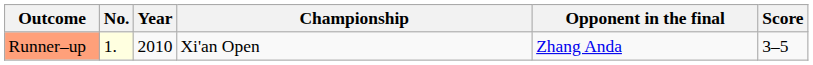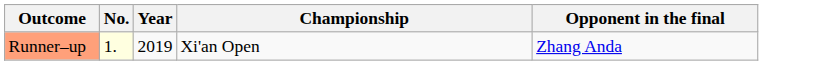- column: (783, 18)
(155, 45) 2010 -> (155, 45) 2019
